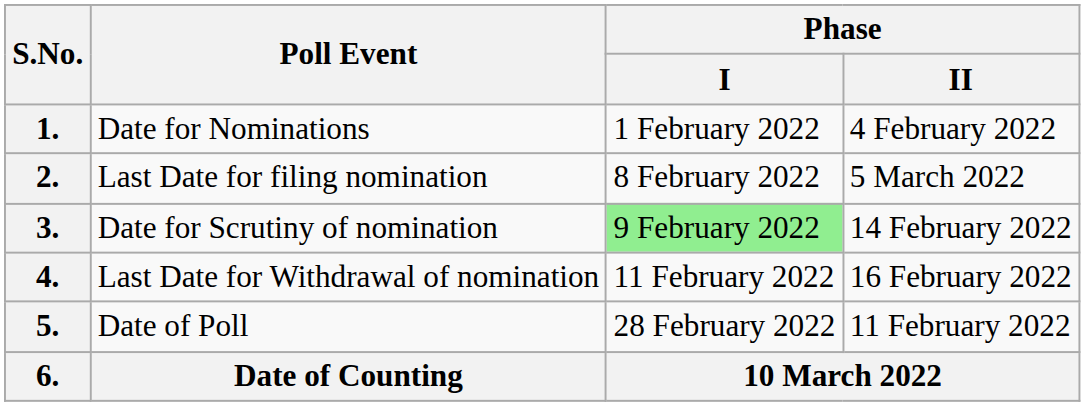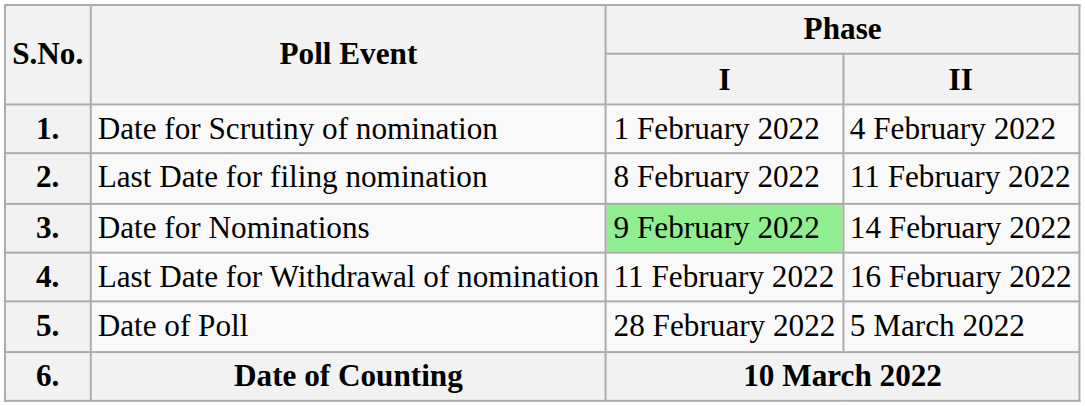(234, 128) Date for Nominations -> (298, 128) Date for Scrutiny of nomination
(937, 177) 5 March 2022 -> (960, 177) 11 February 2022
(298, 227) Date for Scrutiny of nomination -> (234, 227) Date for Nominations
(960, 326) 11 February 2022 -> (937, 326) 5 March 2022
